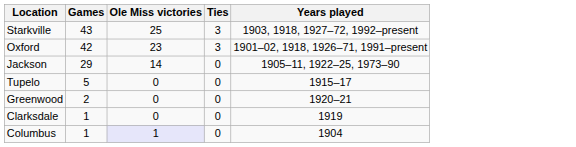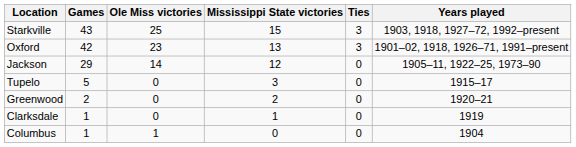+ column: (275, 13)
(156, 133) lavender background -> (156, 133) no background
